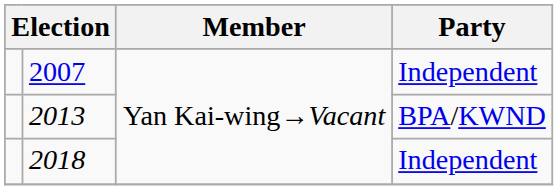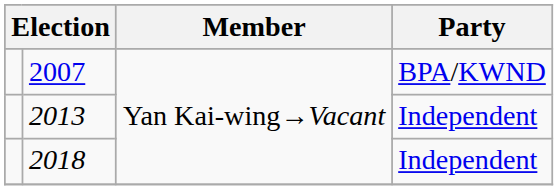(468, 71) Independent -> (472, 71) BPA/KWND
(472, 116) BPA/KWND -> (468, 116) Independent
